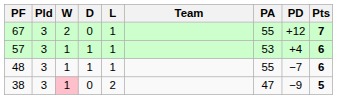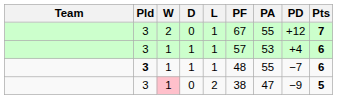columns swapped: (189, 13) <-> (18, 13)
(44, 67) normal -> (145, 67) bold
